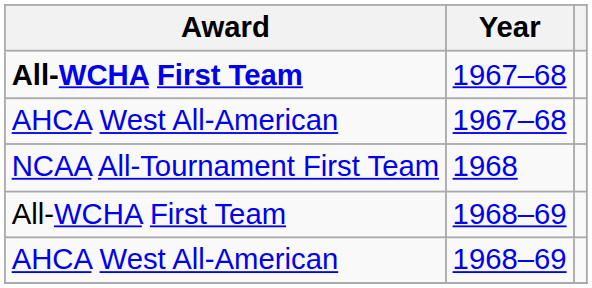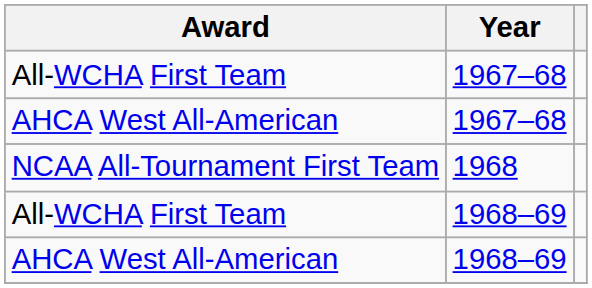(157, 74) bold -> (149, 74) normal
